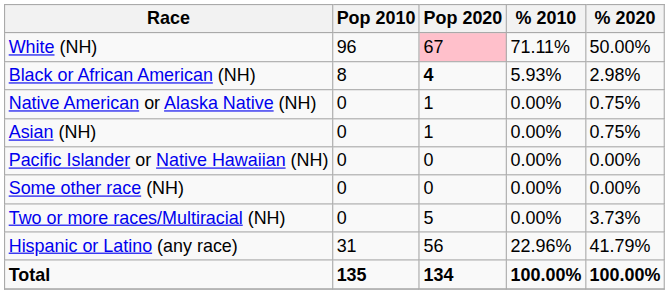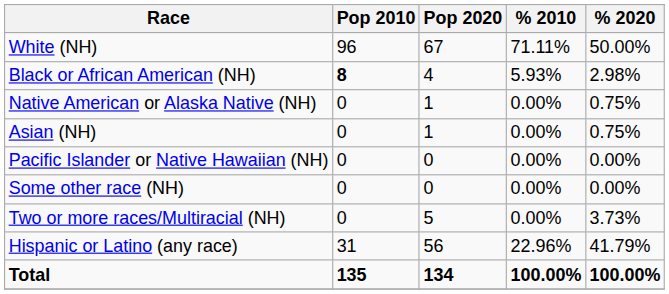(434, 47) pink background -> (434, 47) no background
(342, 75) normal -> (342, 75) bold
(429, 75) bold -> (429, 75) normal
